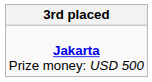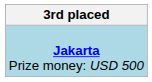(76, 58) no background -> (76, 58) lightblue background
